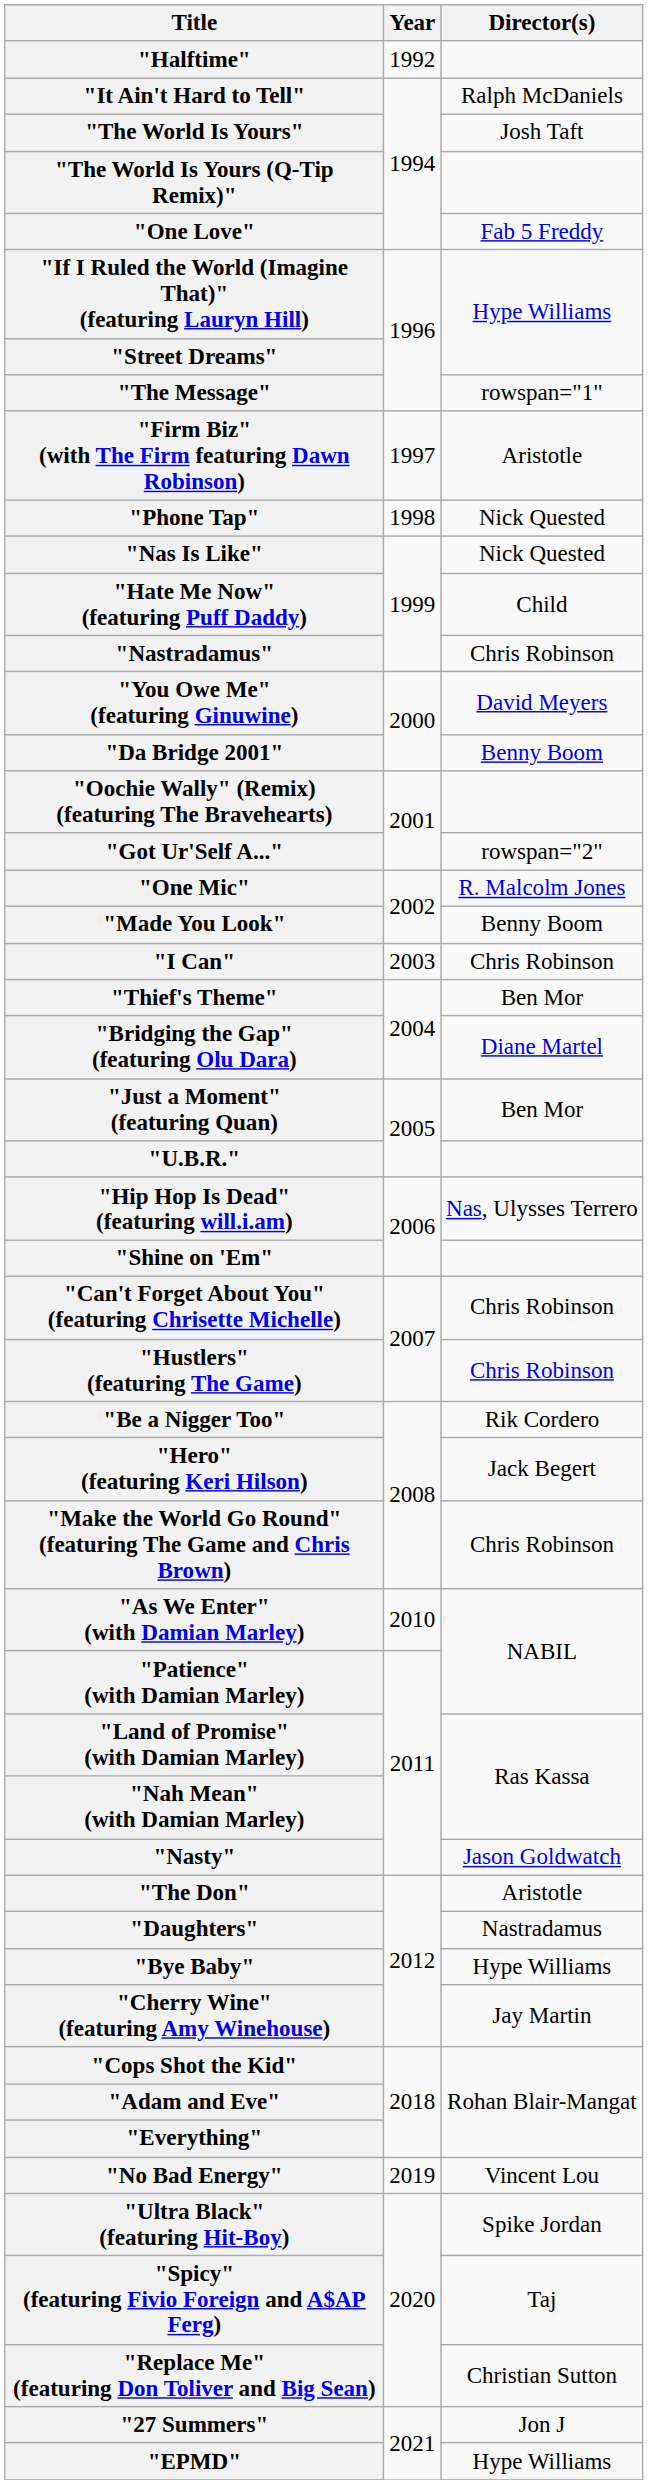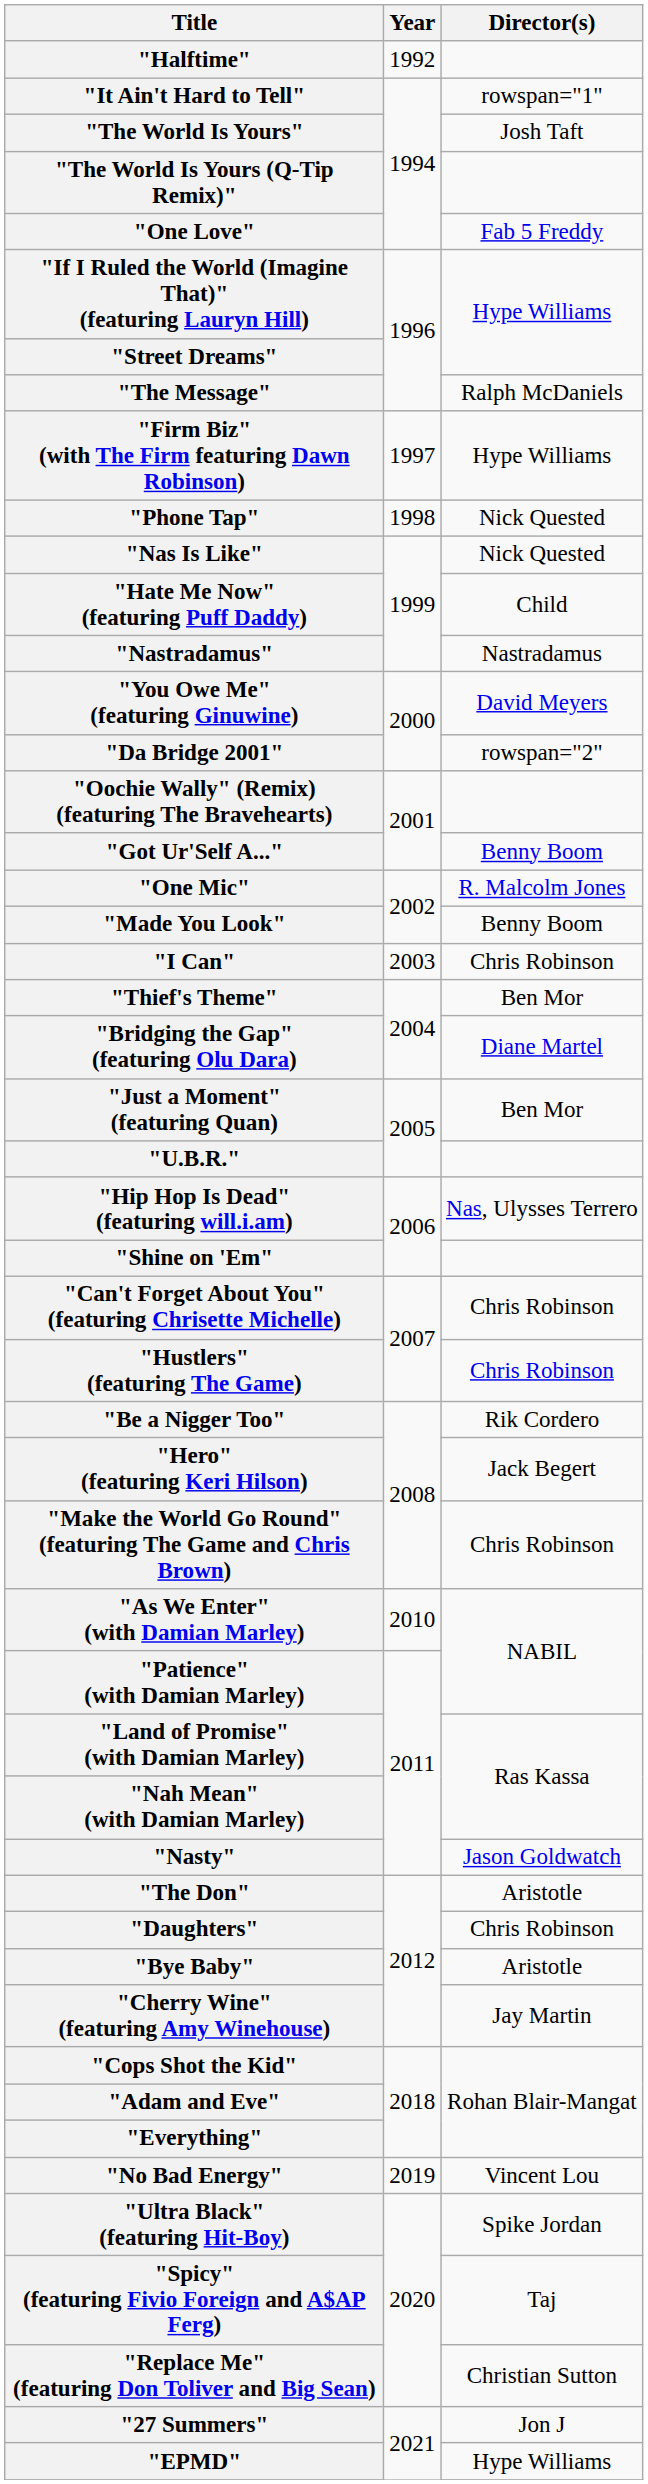(542, 95) Ralph McDaniels -> (542, 95) rowspan="1"
(542, 392) rowspan="1" -> (542, 392) Ralph McDaniels
(542, 455) Aristotle -> (542, 455) Hype Williams
(542, 653) Chris Robinson -> (542, 653) Nastradamus
(542, 752) Benny Boom -> (542, 752) rowspan="2"
(542, 851) rowspan="2" -> (542, 851) Benny Boom
(542, 1929) Nastradamus -> (542, 1929) Chris Robinson
(542, 1966) Hype Williams -> (542, 1966) Aristotle
